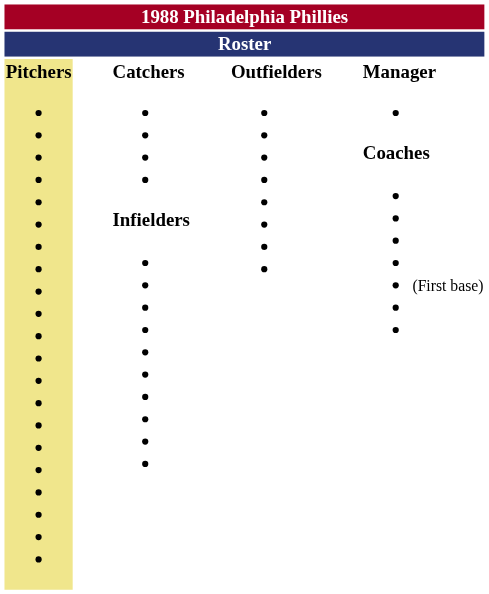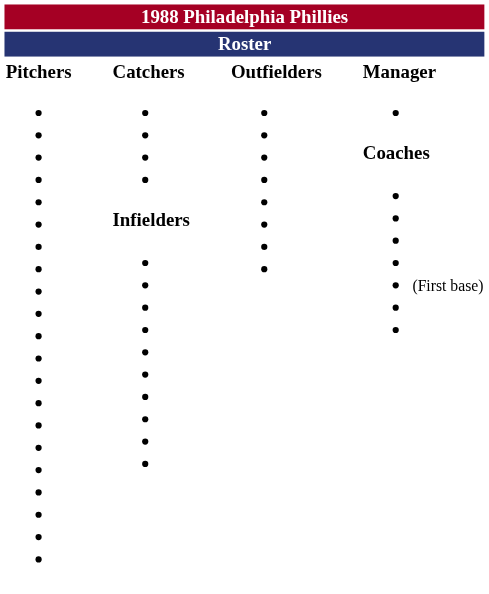(39, 315) khaki background -> (39, 315) no background
